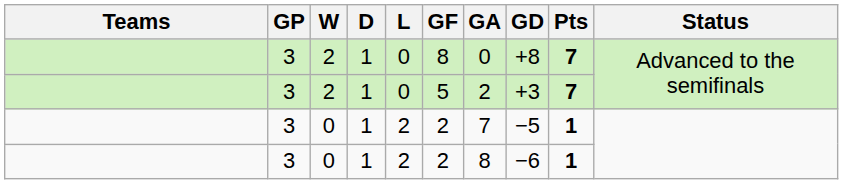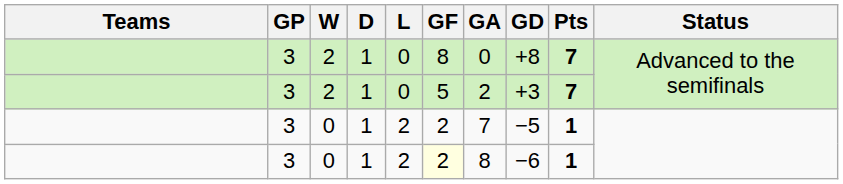(443, 160) no background -> (443, 160) lightyellow background
